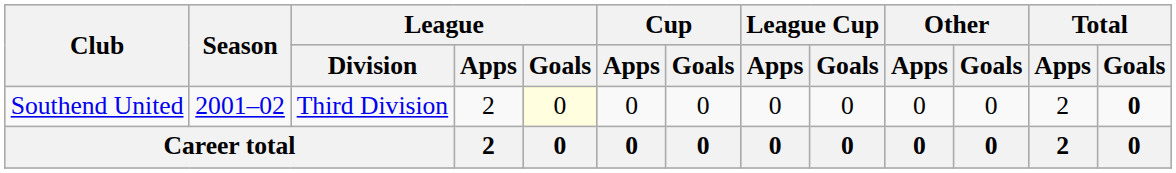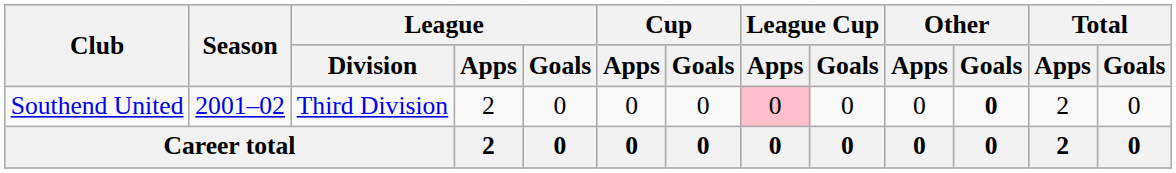(560, 106) lightyellow background -> (560, 106) no background
(775, 106) no background -> (775, 106) pink background
(991, 106) normal -> (991, 106) bold
(1134, 106) bold -> (1134, 106) normal
